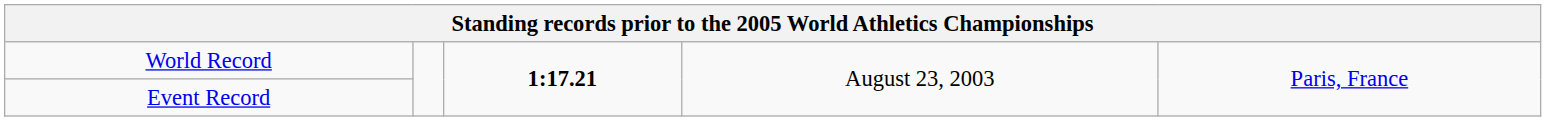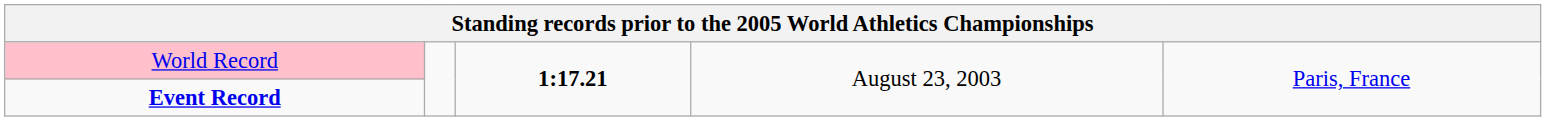(209, 59) no background -> (215, 59) pink background
(209, 96) normal -> (215, 96) bold
